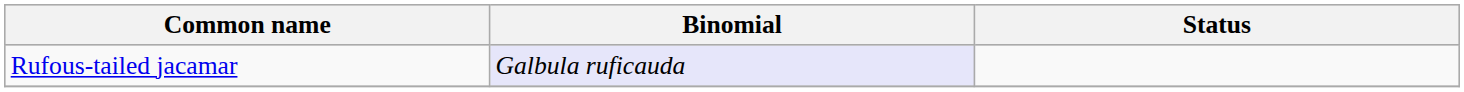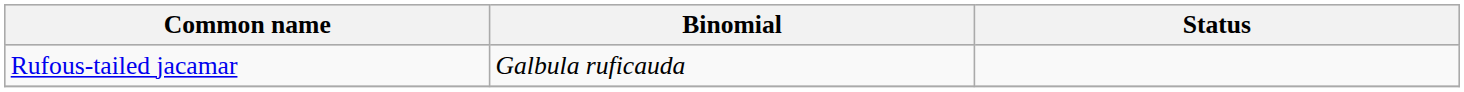(590, 65) lavender background -> (590, 65) no background
